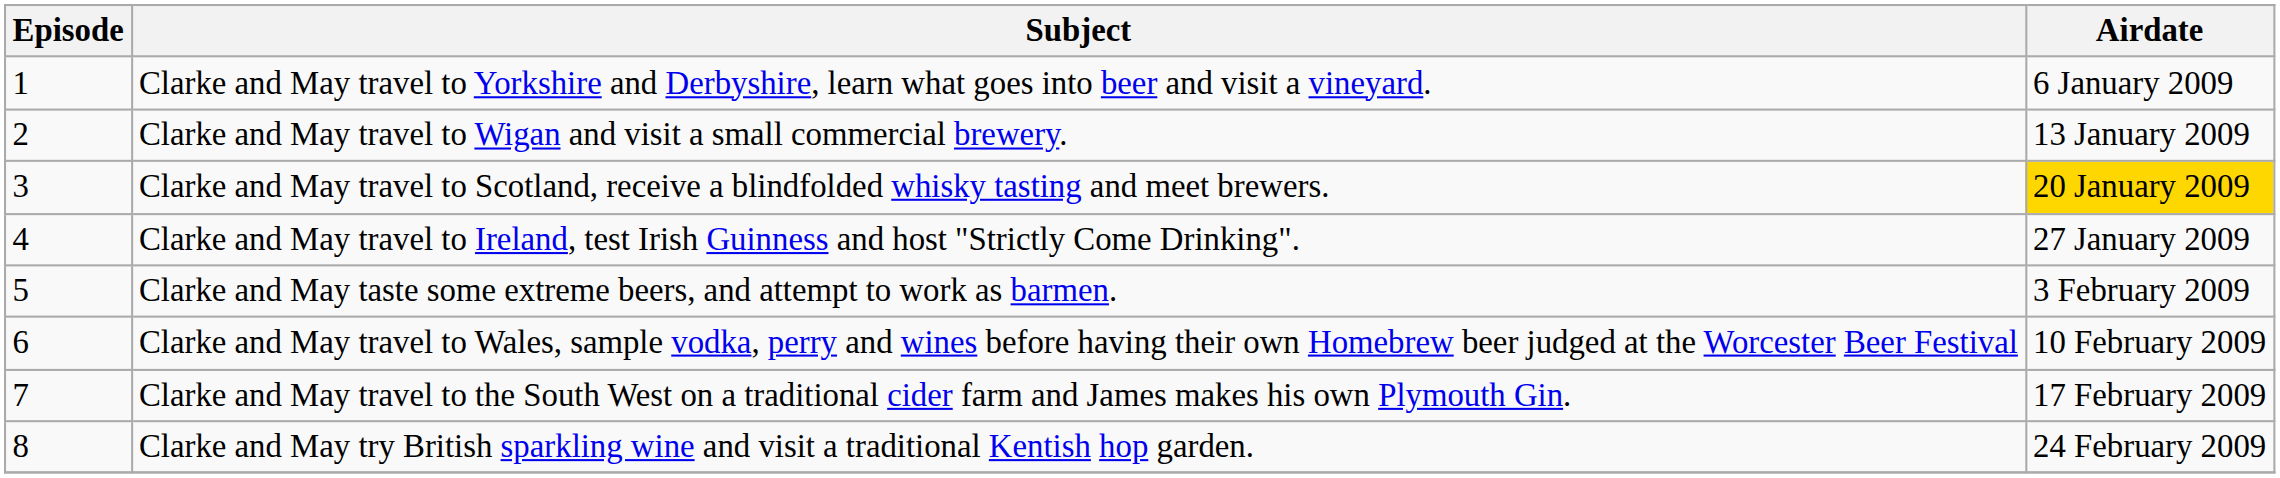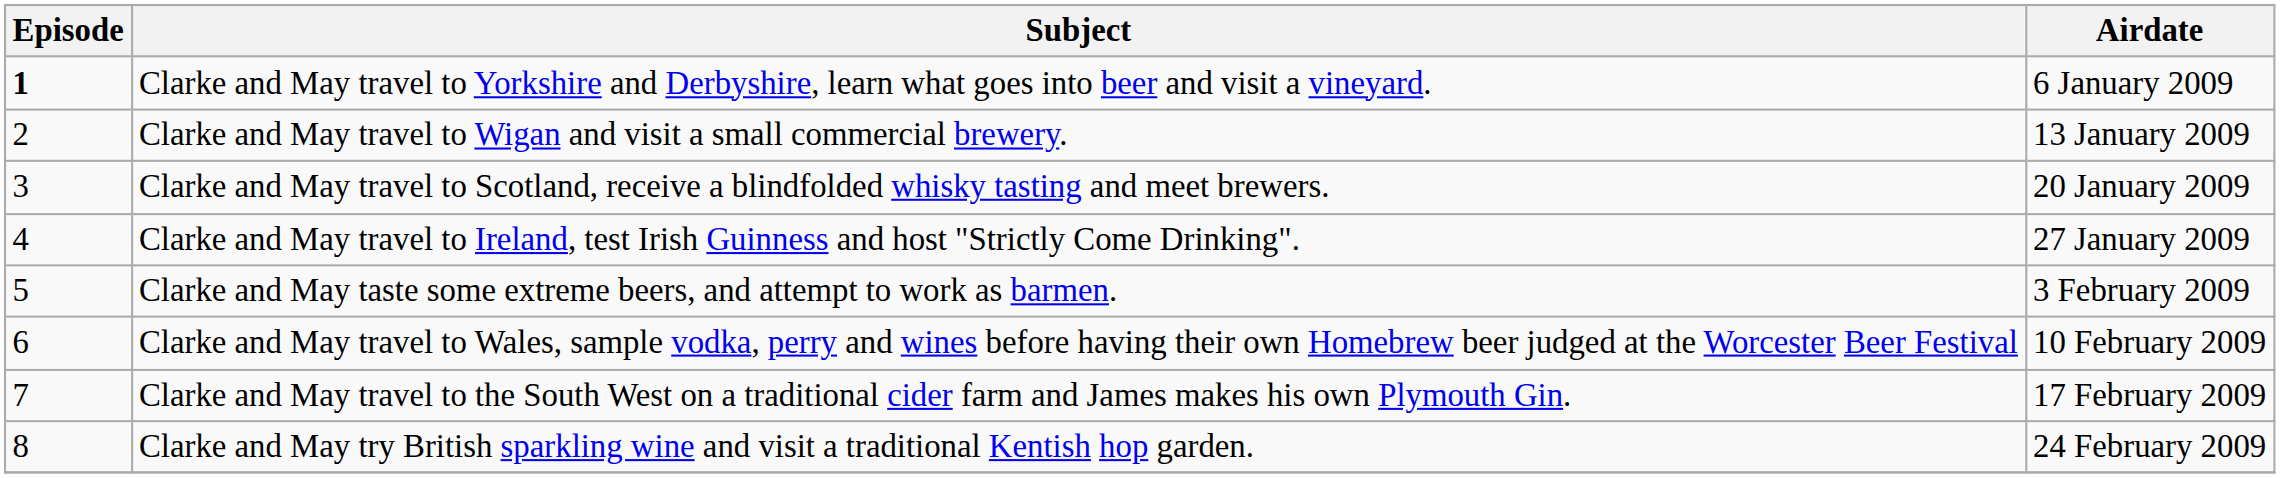(21, 82) normal -> (21, 82) bold
(2141, 186) gold background -> (2141, 186) no background
